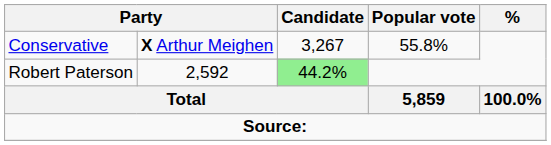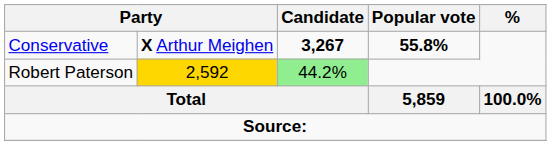(323, 45) normal -> (323, 45) bold
(424, 45) normal -> (424, 45) bold
(207, 72) no background -> (207, 72) gold background
